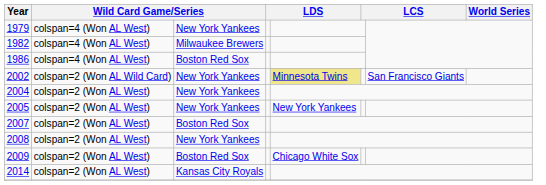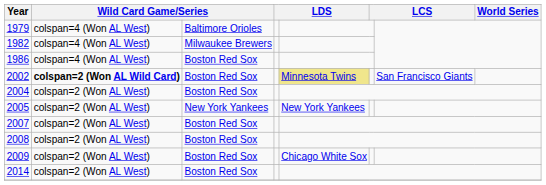(218, 28) New York Yankees -> (223, 28) Baltimore Orioles
(102, 76) normal -> (107, 76) bold
(218, 76) New York Yankees -> (221, 76) Boston Red Sox
(218, 92) New York Yankees -> (221, 92) Boston Red Sox
(218, 140) New York Yankees -> (221, 140) Boston Red Sox
(220, 172) Kansas City Royals -> (221, 172) Boston Red Sox
